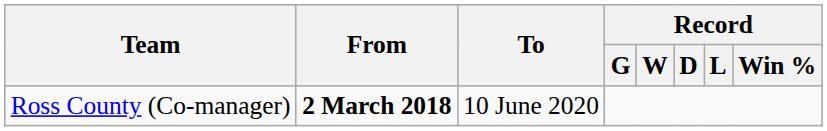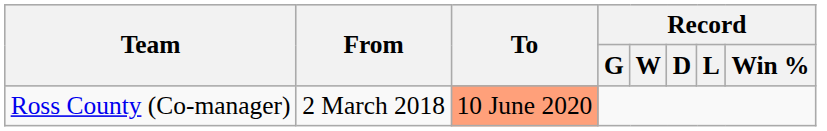(377, 105) bold -> (374, 105) normal
(531, 105) no background -> (524, 105) lightsalmon background
